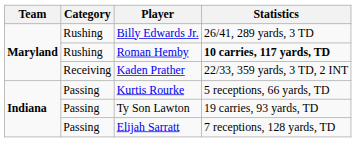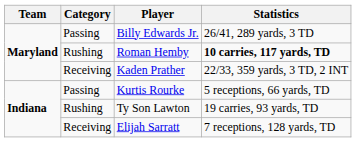(83, 33) Rushing -> (81, 33) Passing
(81, 108) Passing -> (83, 108) Rushing
(81, 127) Passing -> (87, 127) Receiving
